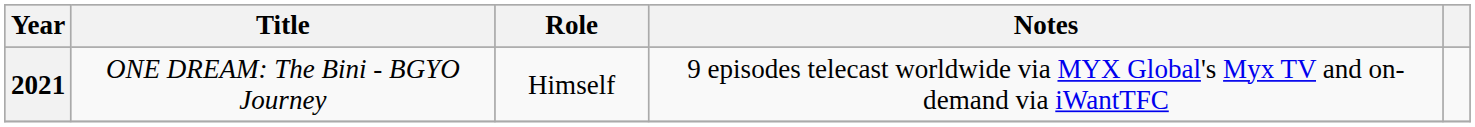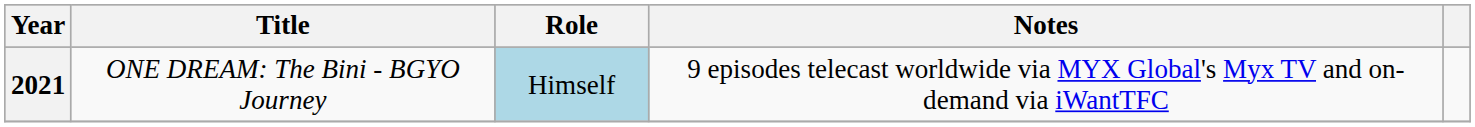(572, 84) no background -> (572, 84) lightblue background
